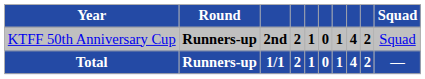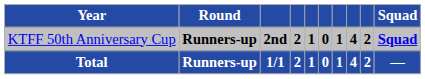(398, 39) normal -> (398, 39) bold
